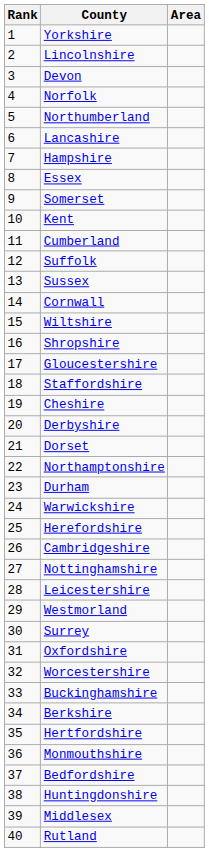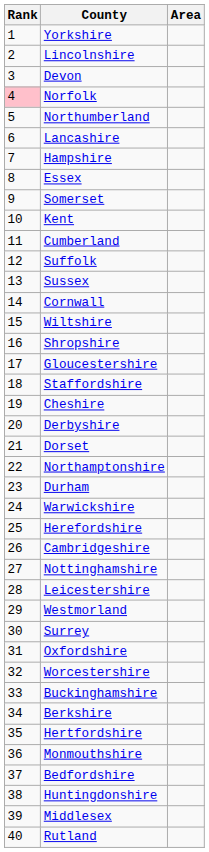(11, 97) no background -> (11, 97) pink background
